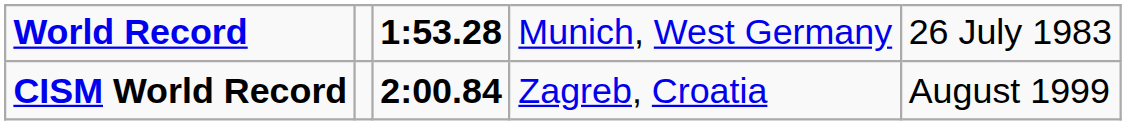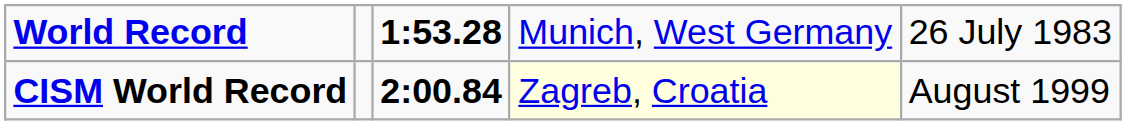(643, 89) no background -> (643, 89) lightyellow background
